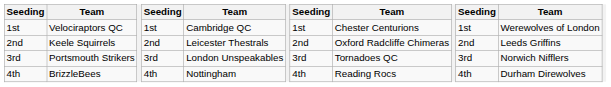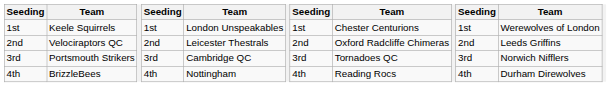(86, 27) Velociraptors QC -> (82, 27) Keele Squirrels
(219, 27) Cambridge QC -> (235, 27) London Unspeakables
(82, 43) Keele Squirrels -> (86, 43) Velociraptors QC
(235, 58) London Unspeakables -> (219, 58) Cambridge QC
